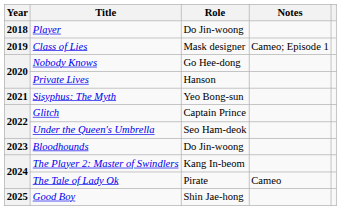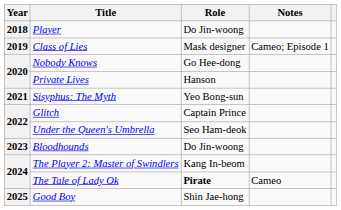(196, 180) normal -> (197, 180) bold
